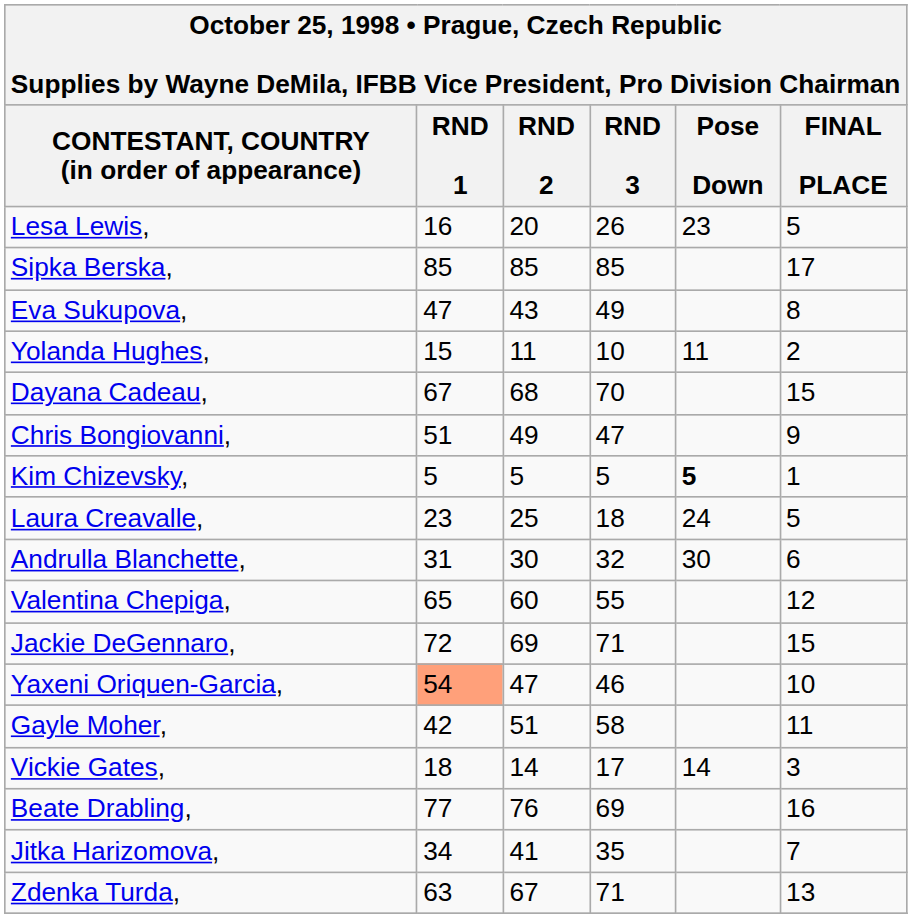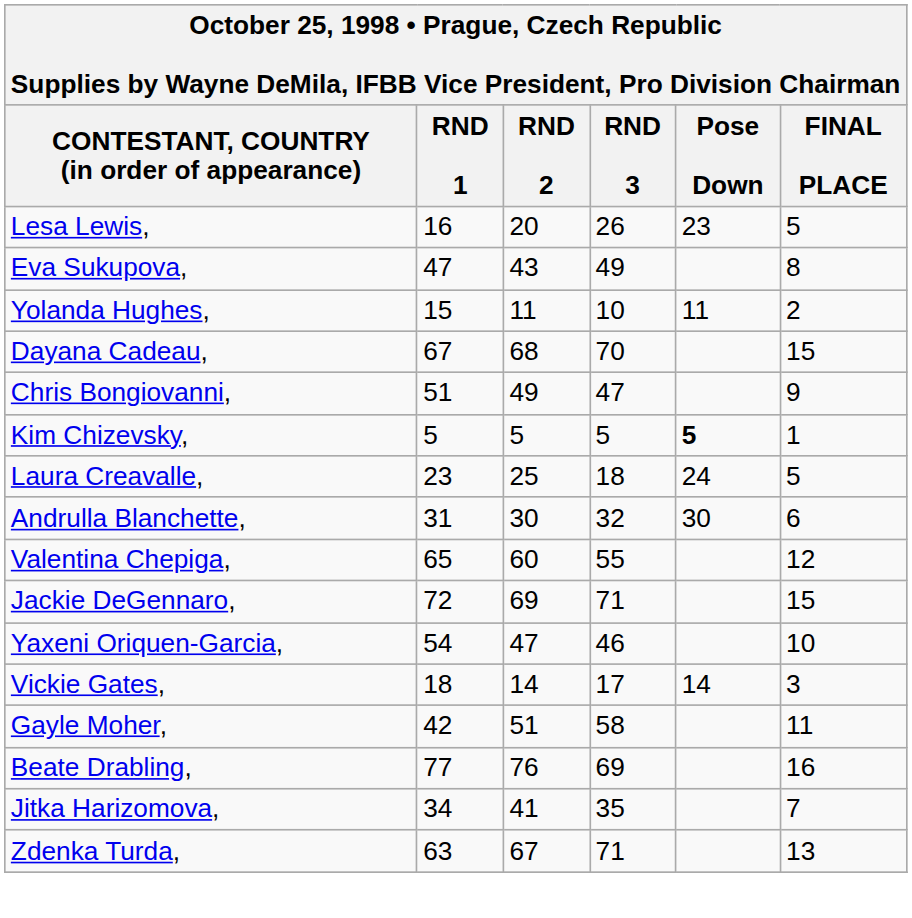- row: (92, 268)
(438, 684) lightsalmon background -> (438, 642) no background
rows swapped: (89, 725) <-> (88, 767)
